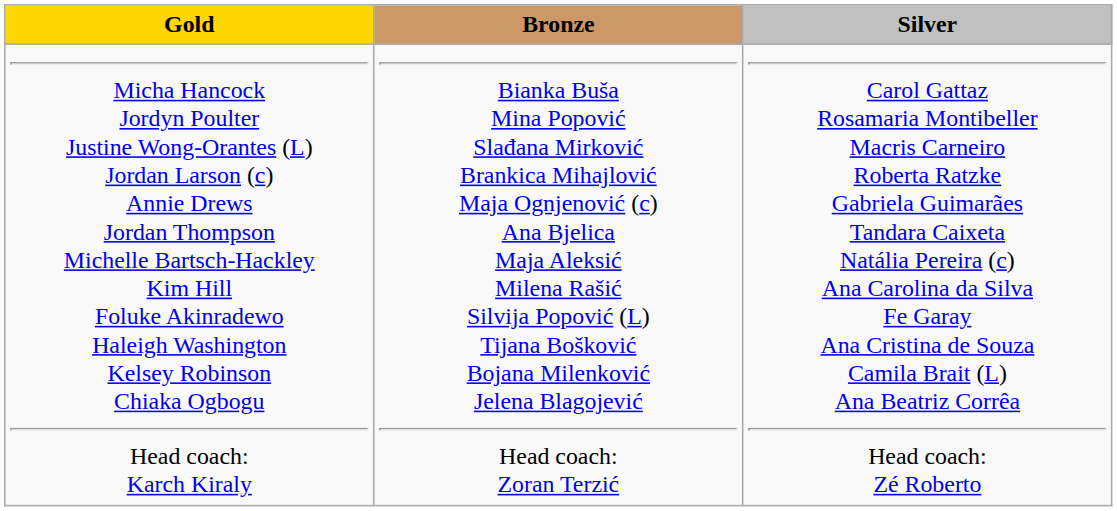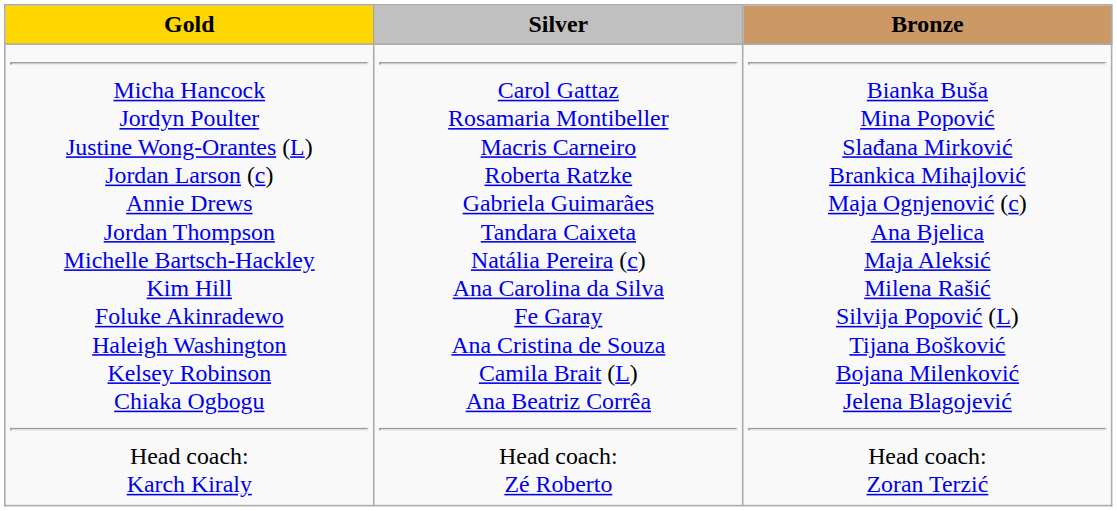columns swapped: (927, 24) <-> (558, 24)
